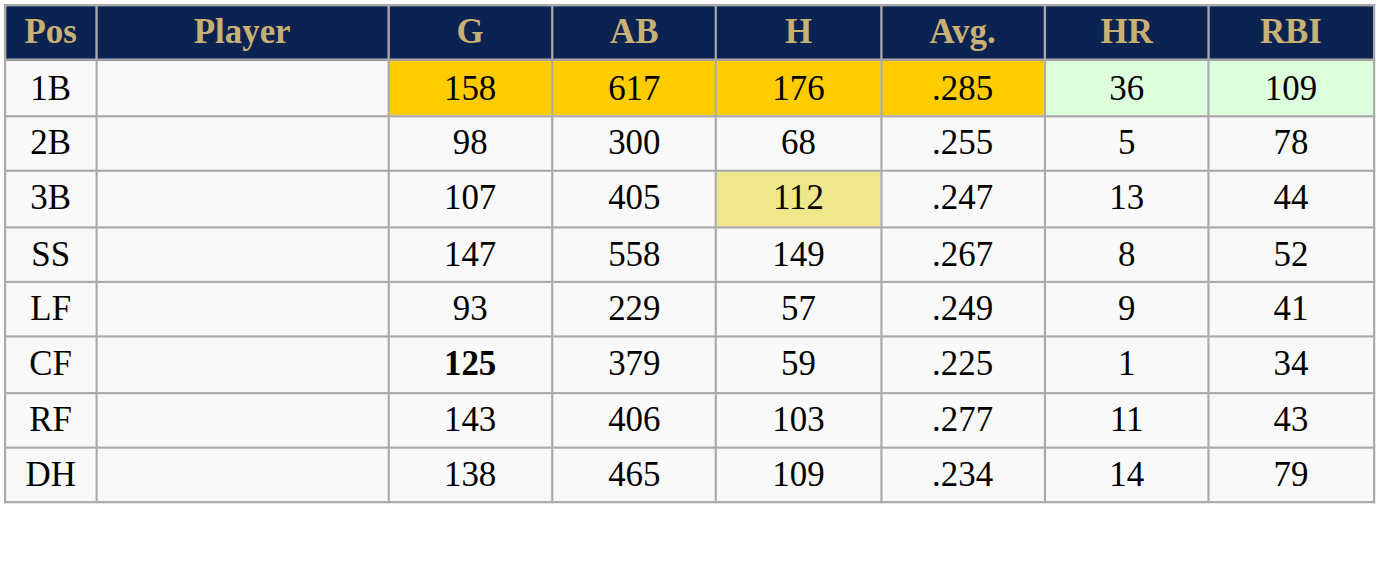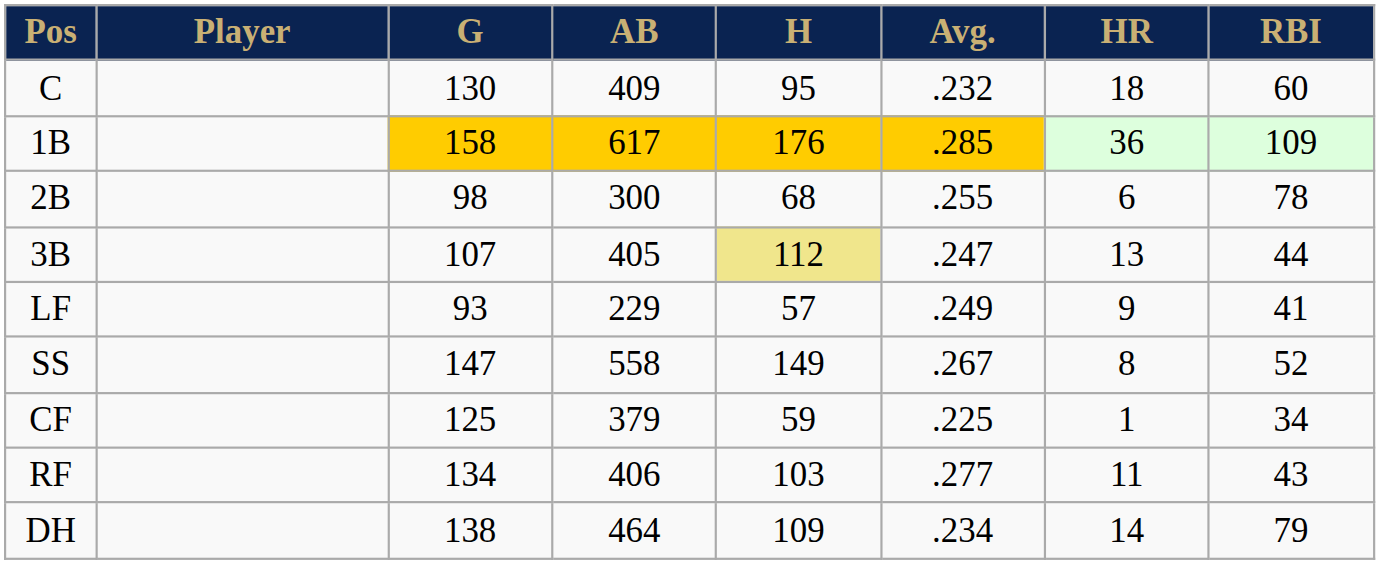+ row: (51, 87)
(1127, 142) 5 -> (1127, 198) 6
rows swapped: (51, 253) <-> (51, 308)
(470, 364) bold -> (470, 419) normal
(470, 419) 143 -> (470, 474) 134
(634, 474) 465 -> (634, 530) 464
